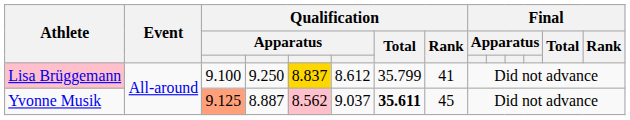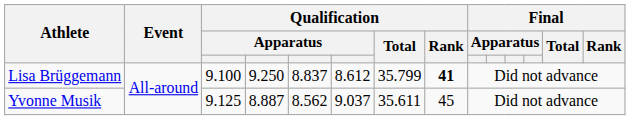(65, 75) pink background -> (65, 75) no background
(309, 75) gold background -> (309, 75) no background
(446, 75) normal -> (446, 75) bold
(223, 102) lightsalmon background -> (223, 102) no background
(309, 102) pink background -> (309, 102) no background
(400, 102) bold -> (400, 102) normal
